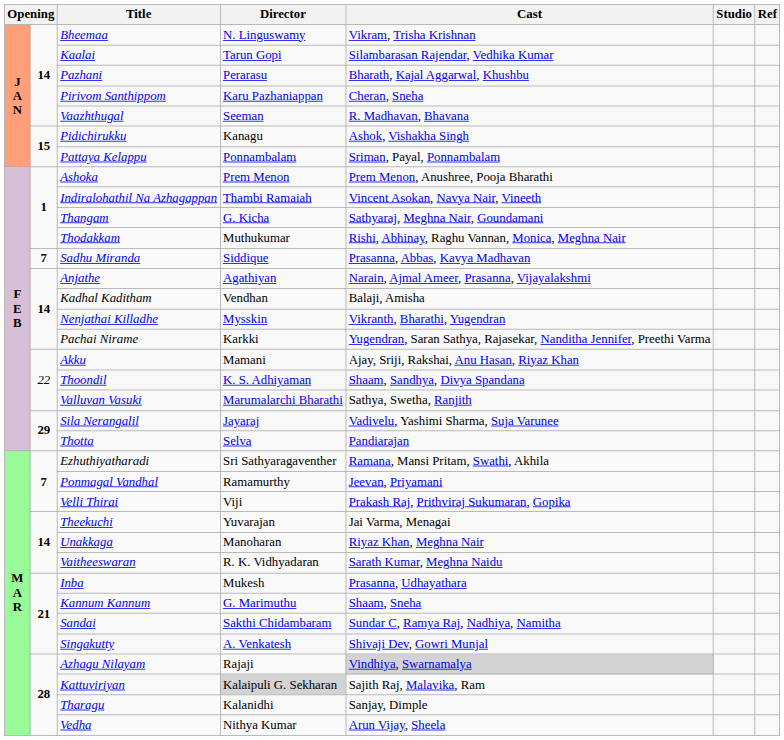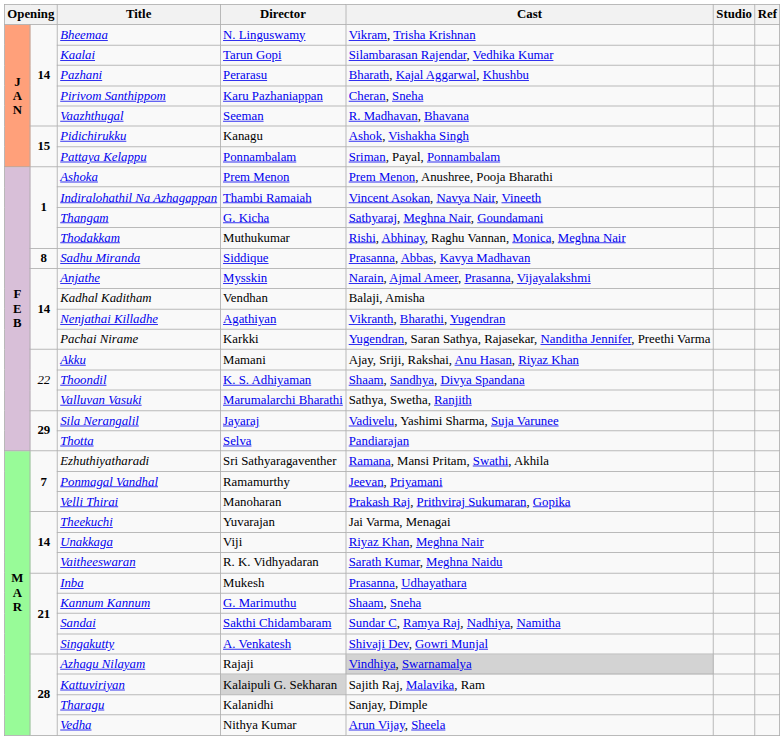(44, 258) 7 -> (44, 258) 8
(250, 278) Agathiyan -> (245, 278) Mysskin
(245, 319) Mysskin -> (250, 319) Agathiyan
(233, 501) Viji -> (252, 501) Manoharan
(252, 542) Manoharan -> (233, 542) Viji
